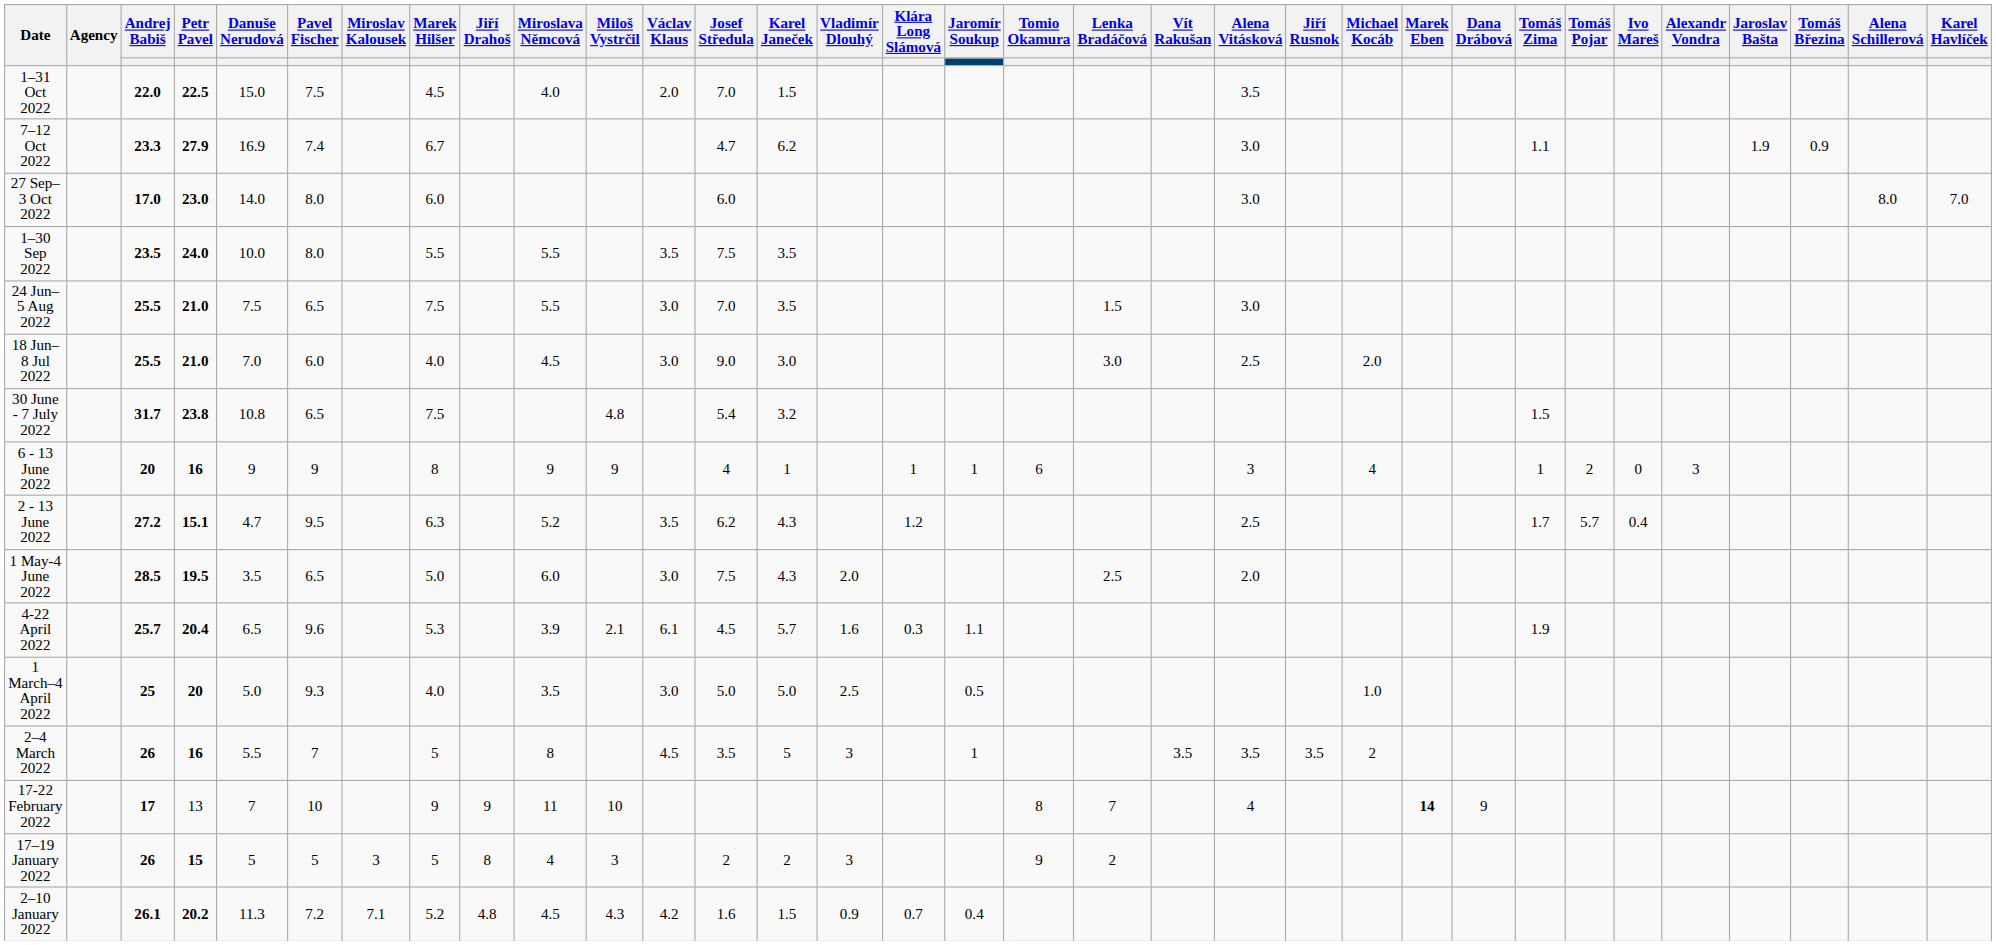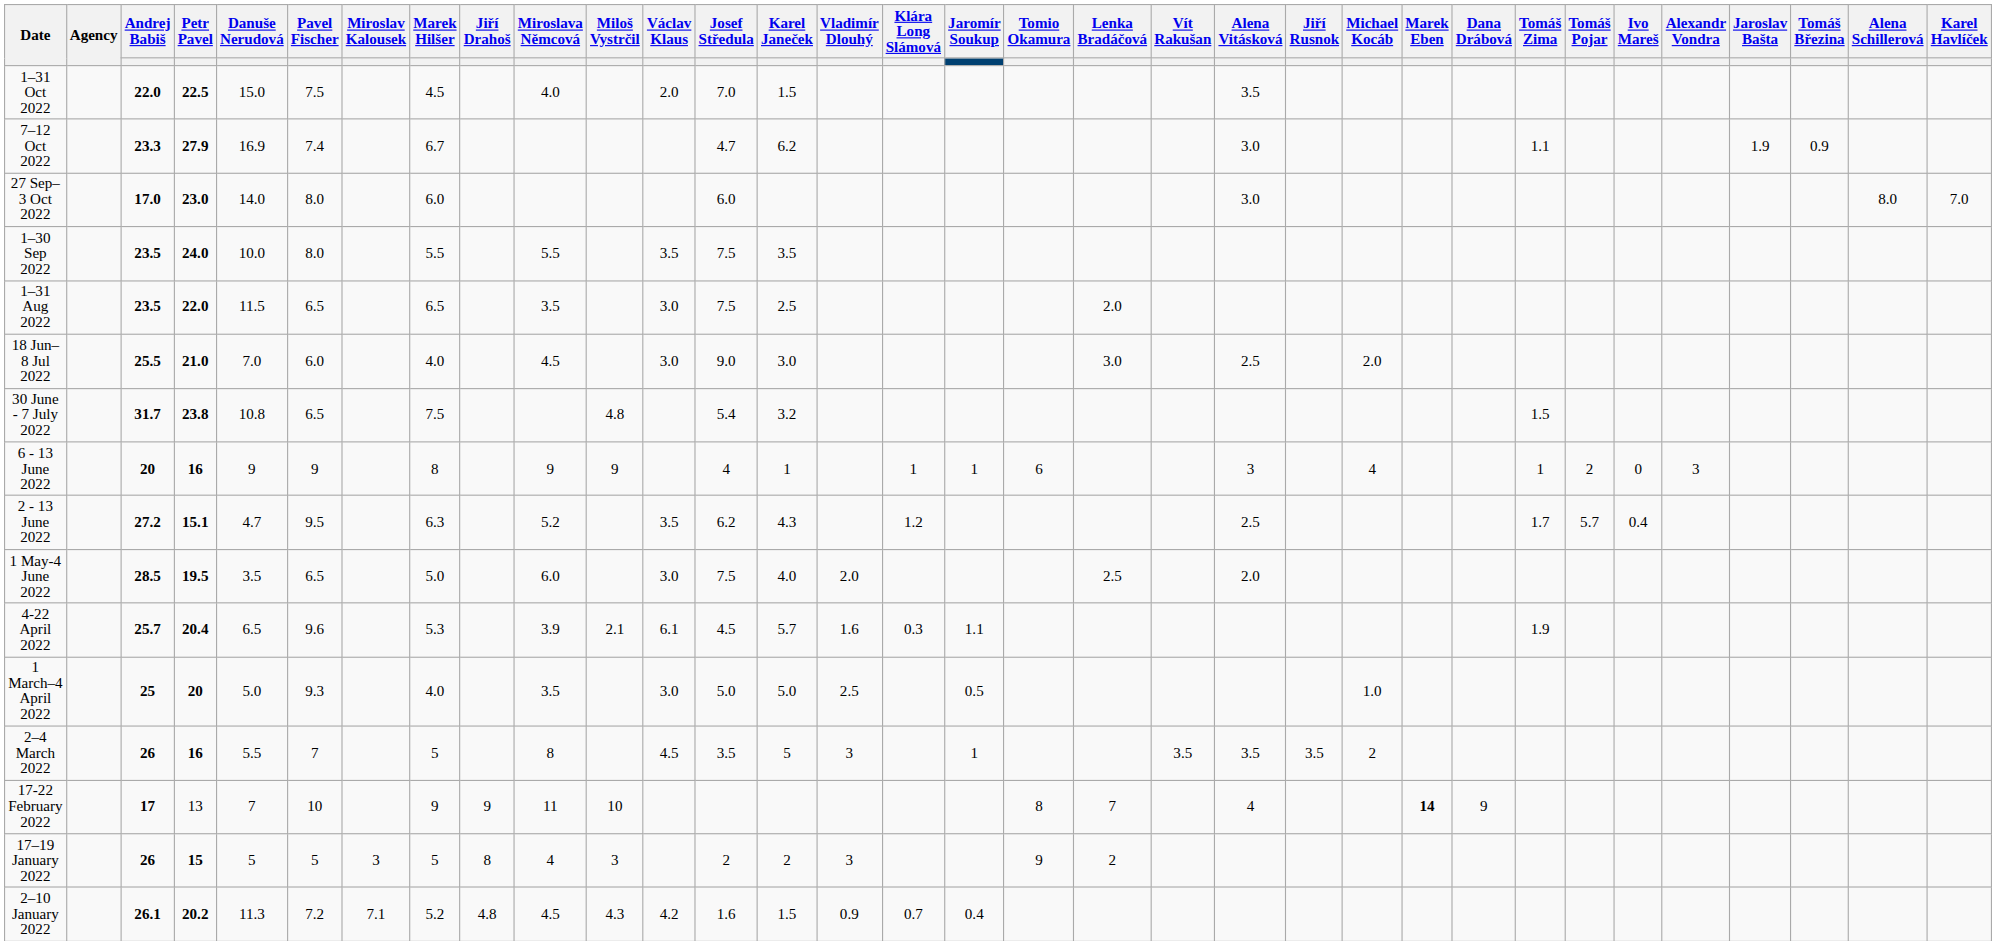+ row: (35, 306)
- row: (35, 306)
(787, 575) 4.3 -> (787, 575) 4.0
